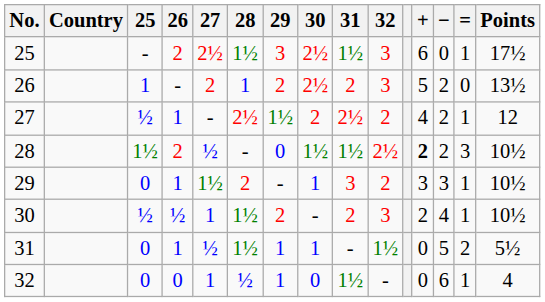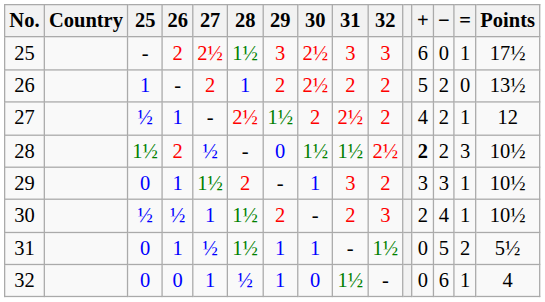(350, 53) 1½ -> (350, 53) 3
(385, 85) 3 -> (385, 85) 2
